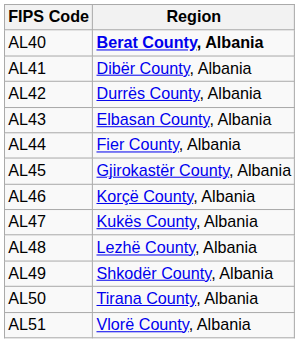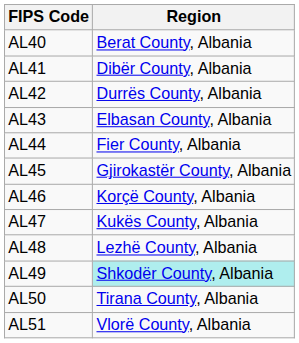(180, 42) bold -> (174, 42) normal
(185, 273) no background -> (185, 273) paleturquoise background
